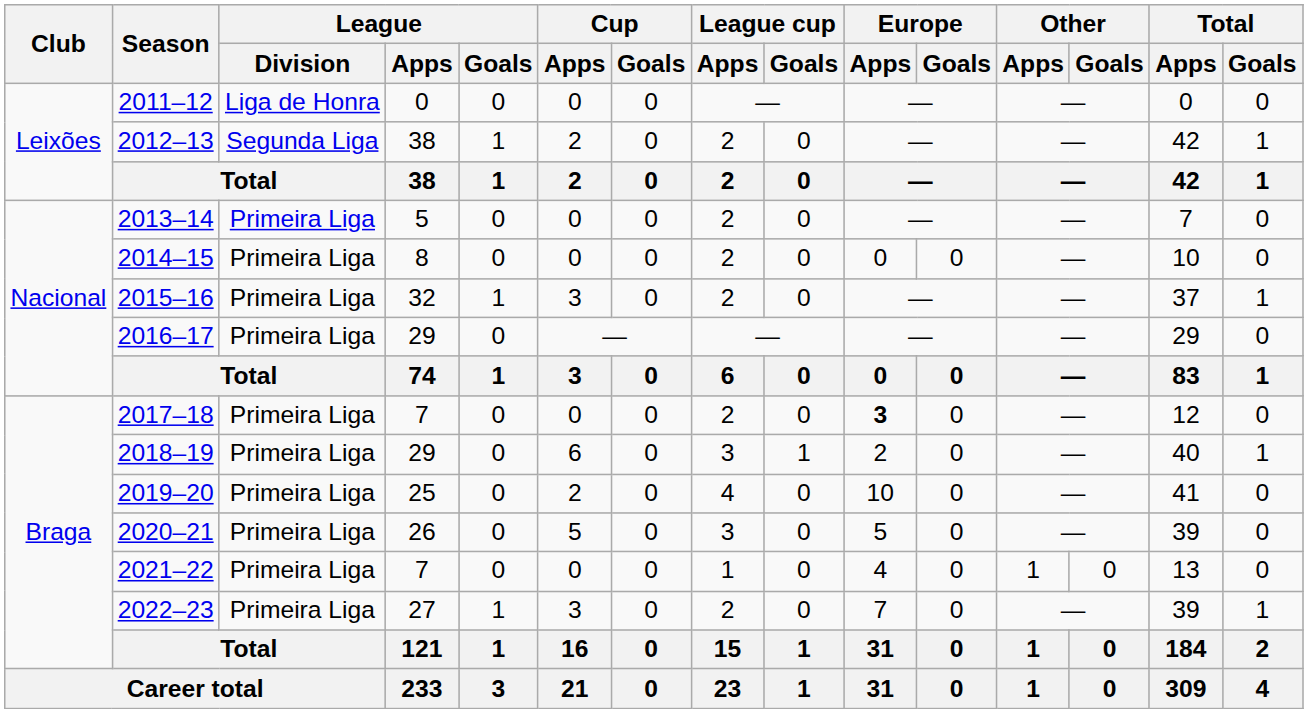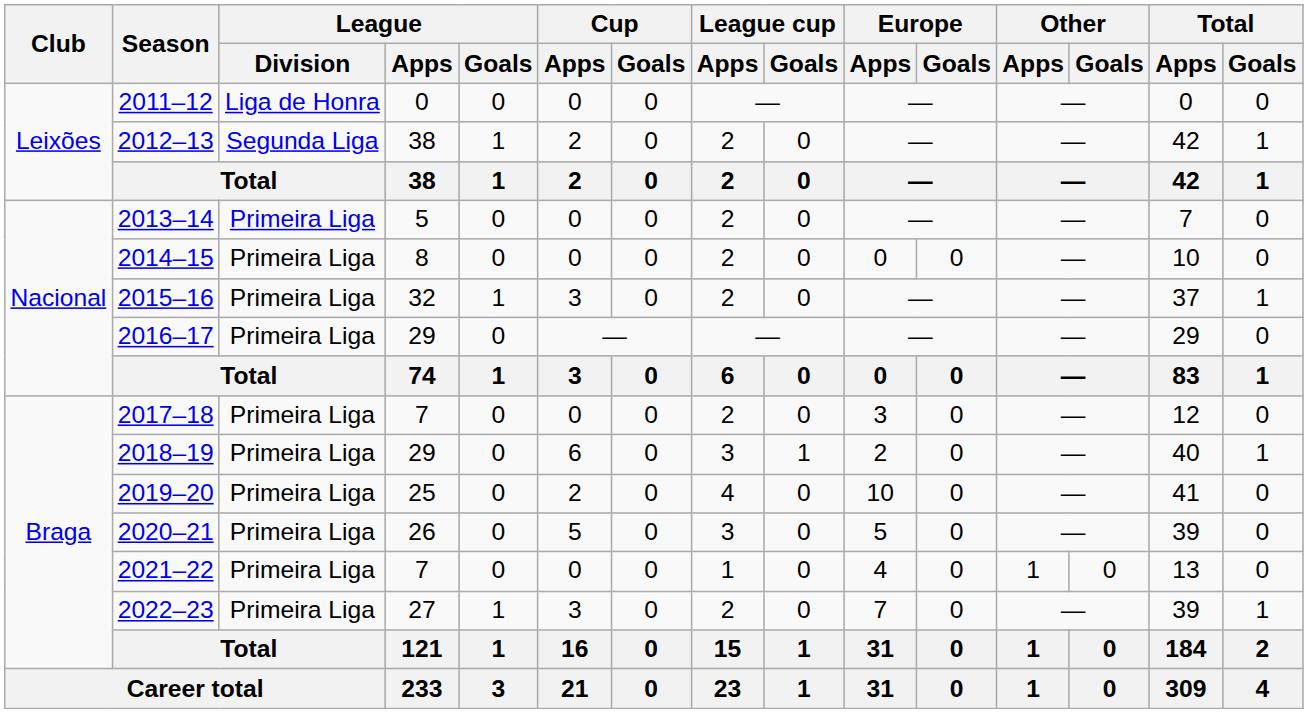(880, 414) bold -> (880, 414) normal
